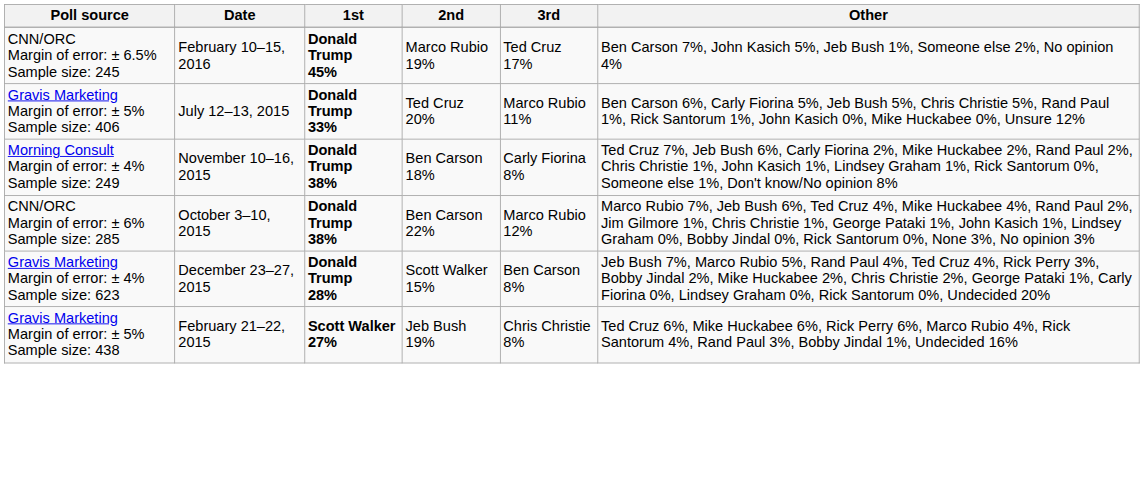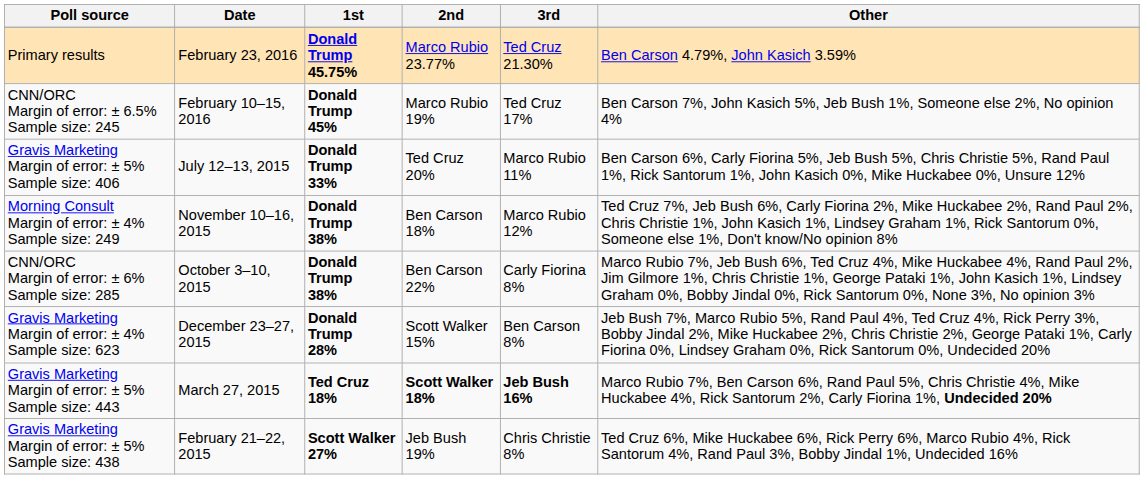+ row: (56, 55)
(545, 167) Carly Fiorina 8% -> (545, 223) Marco Rubio 12%
(545, 223) Marco Rubio 12% -> (545, 278) Carly Fiorina 8%
+ row: (76, 390)
